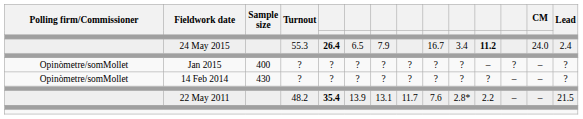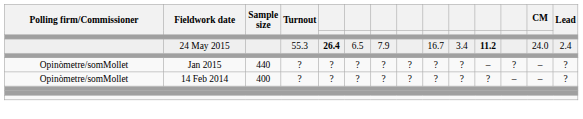(263, 65) 400 -> (263, 65) 440
(263, 79) 430 -> (263, 79) 400
- row: (205, 98)
